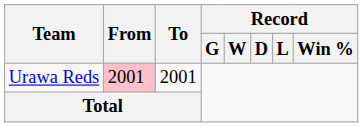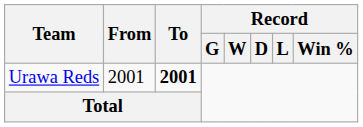(126, 77) pink background -> (126, 77) no background
(178, 77) normal -> (178, 77) bold
